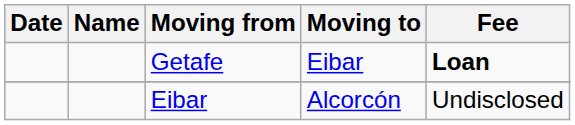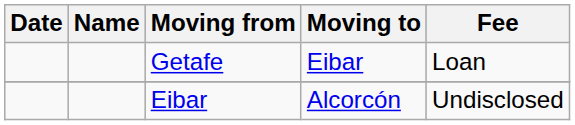(461, 61) bold -> (459, 61) normal
